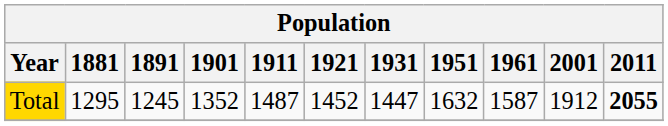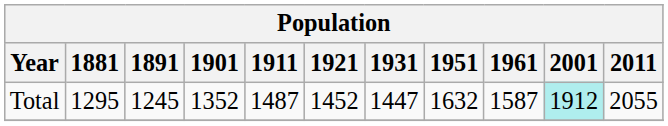(35, 100) gold background -> (35, 100) no background
(574, 100) no background -> (574, 100) paleturquoise background
(634, 100) bold -> (634, 100) normal
